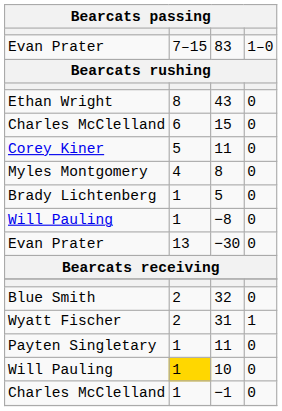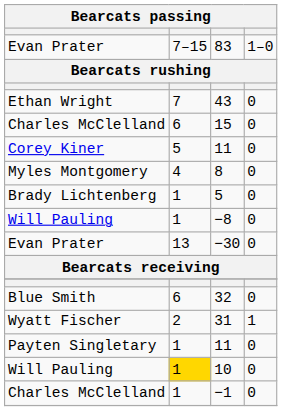(177, 101) 8 -> (177, 101) 7
(177, 298) 2 -> (177, 298) 6
